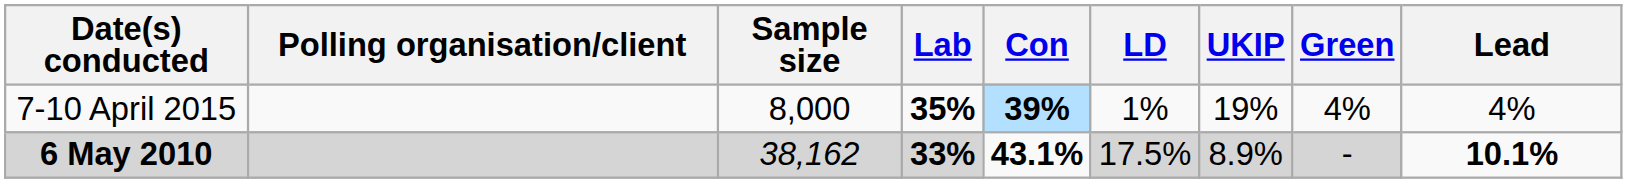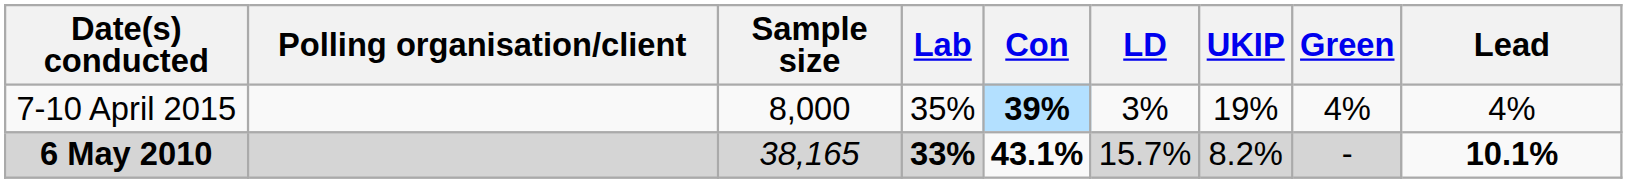(943, 108) bold -> (943, 108) normal
(1145, 108) 1% -> (1145, 108) 3%
(810, 155) 38,162 -> (810, 155) 38,165
(1145, 155) 17.5% -> (1145, 155) 15.7%
(1246, 155) 8.9% -> (1246, 155) 8.2%
